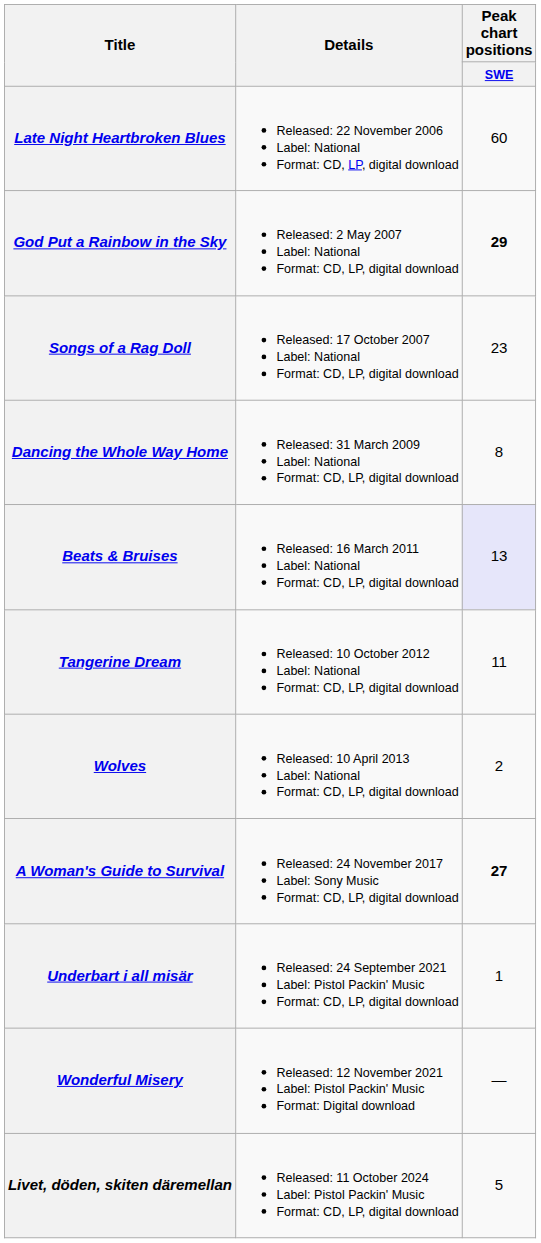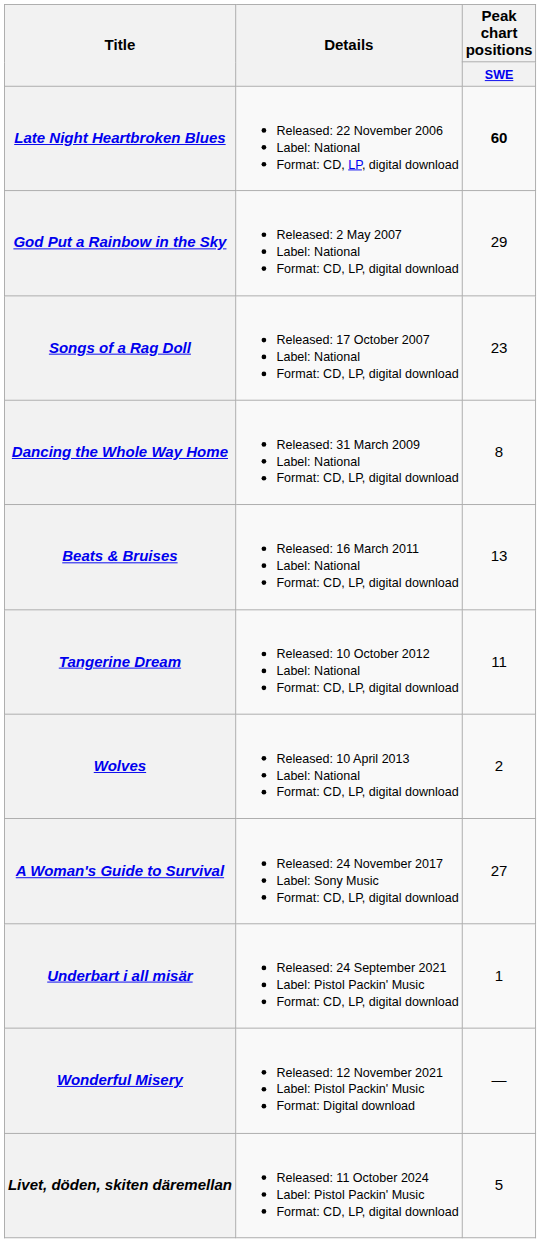(499, 138) normal -> (499, 138) bold
(499, 243) bold -> (499, 243) normal
(499, 557) lavender background -> (499, 557) no background
(499, 871) bold -> (499, 871) normal
